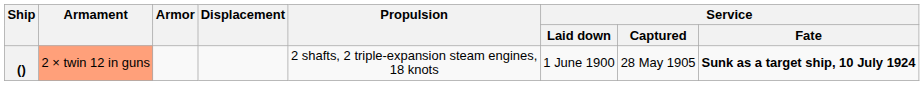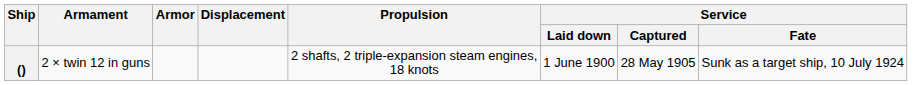(96, 63) lightsalmon background -> (96, 63) no background
(809, 63) bold -> (803, 63) normal
